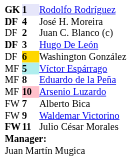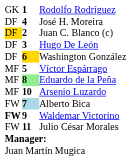(12, 10) bold -> (12, 10) normal
(24, 10) lavender background -> (24, 10) no background
(11, 21) bold -> (11, 21) normal
(11, 33) no background -> (11, 33) gold background
(11, 45) bold -> (11, 45) normal
(24, 68) paleturquoise background -> (24, 68) no background
(24, 80) no background -> (24, 80) lightgreen background
(27, 92) pink background -> (27, 92) no background
(24, 103) no background -> (24, 103) lightblue background
(12, 115) normal -> (13, 115) bold
(13, 127) bold -> (12, 127) normal
